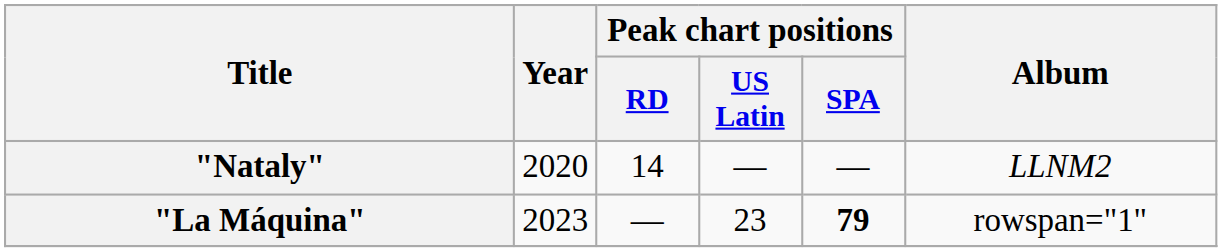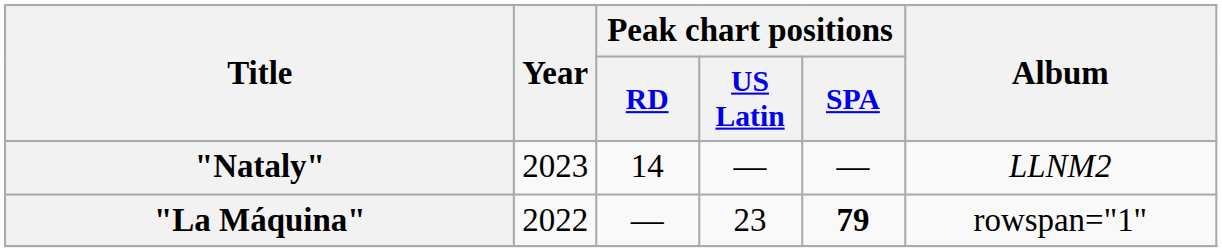(555, 166) 2020 -> (555, 166) 2023
(555, 219) 2023 -> (555, 219) 2022
